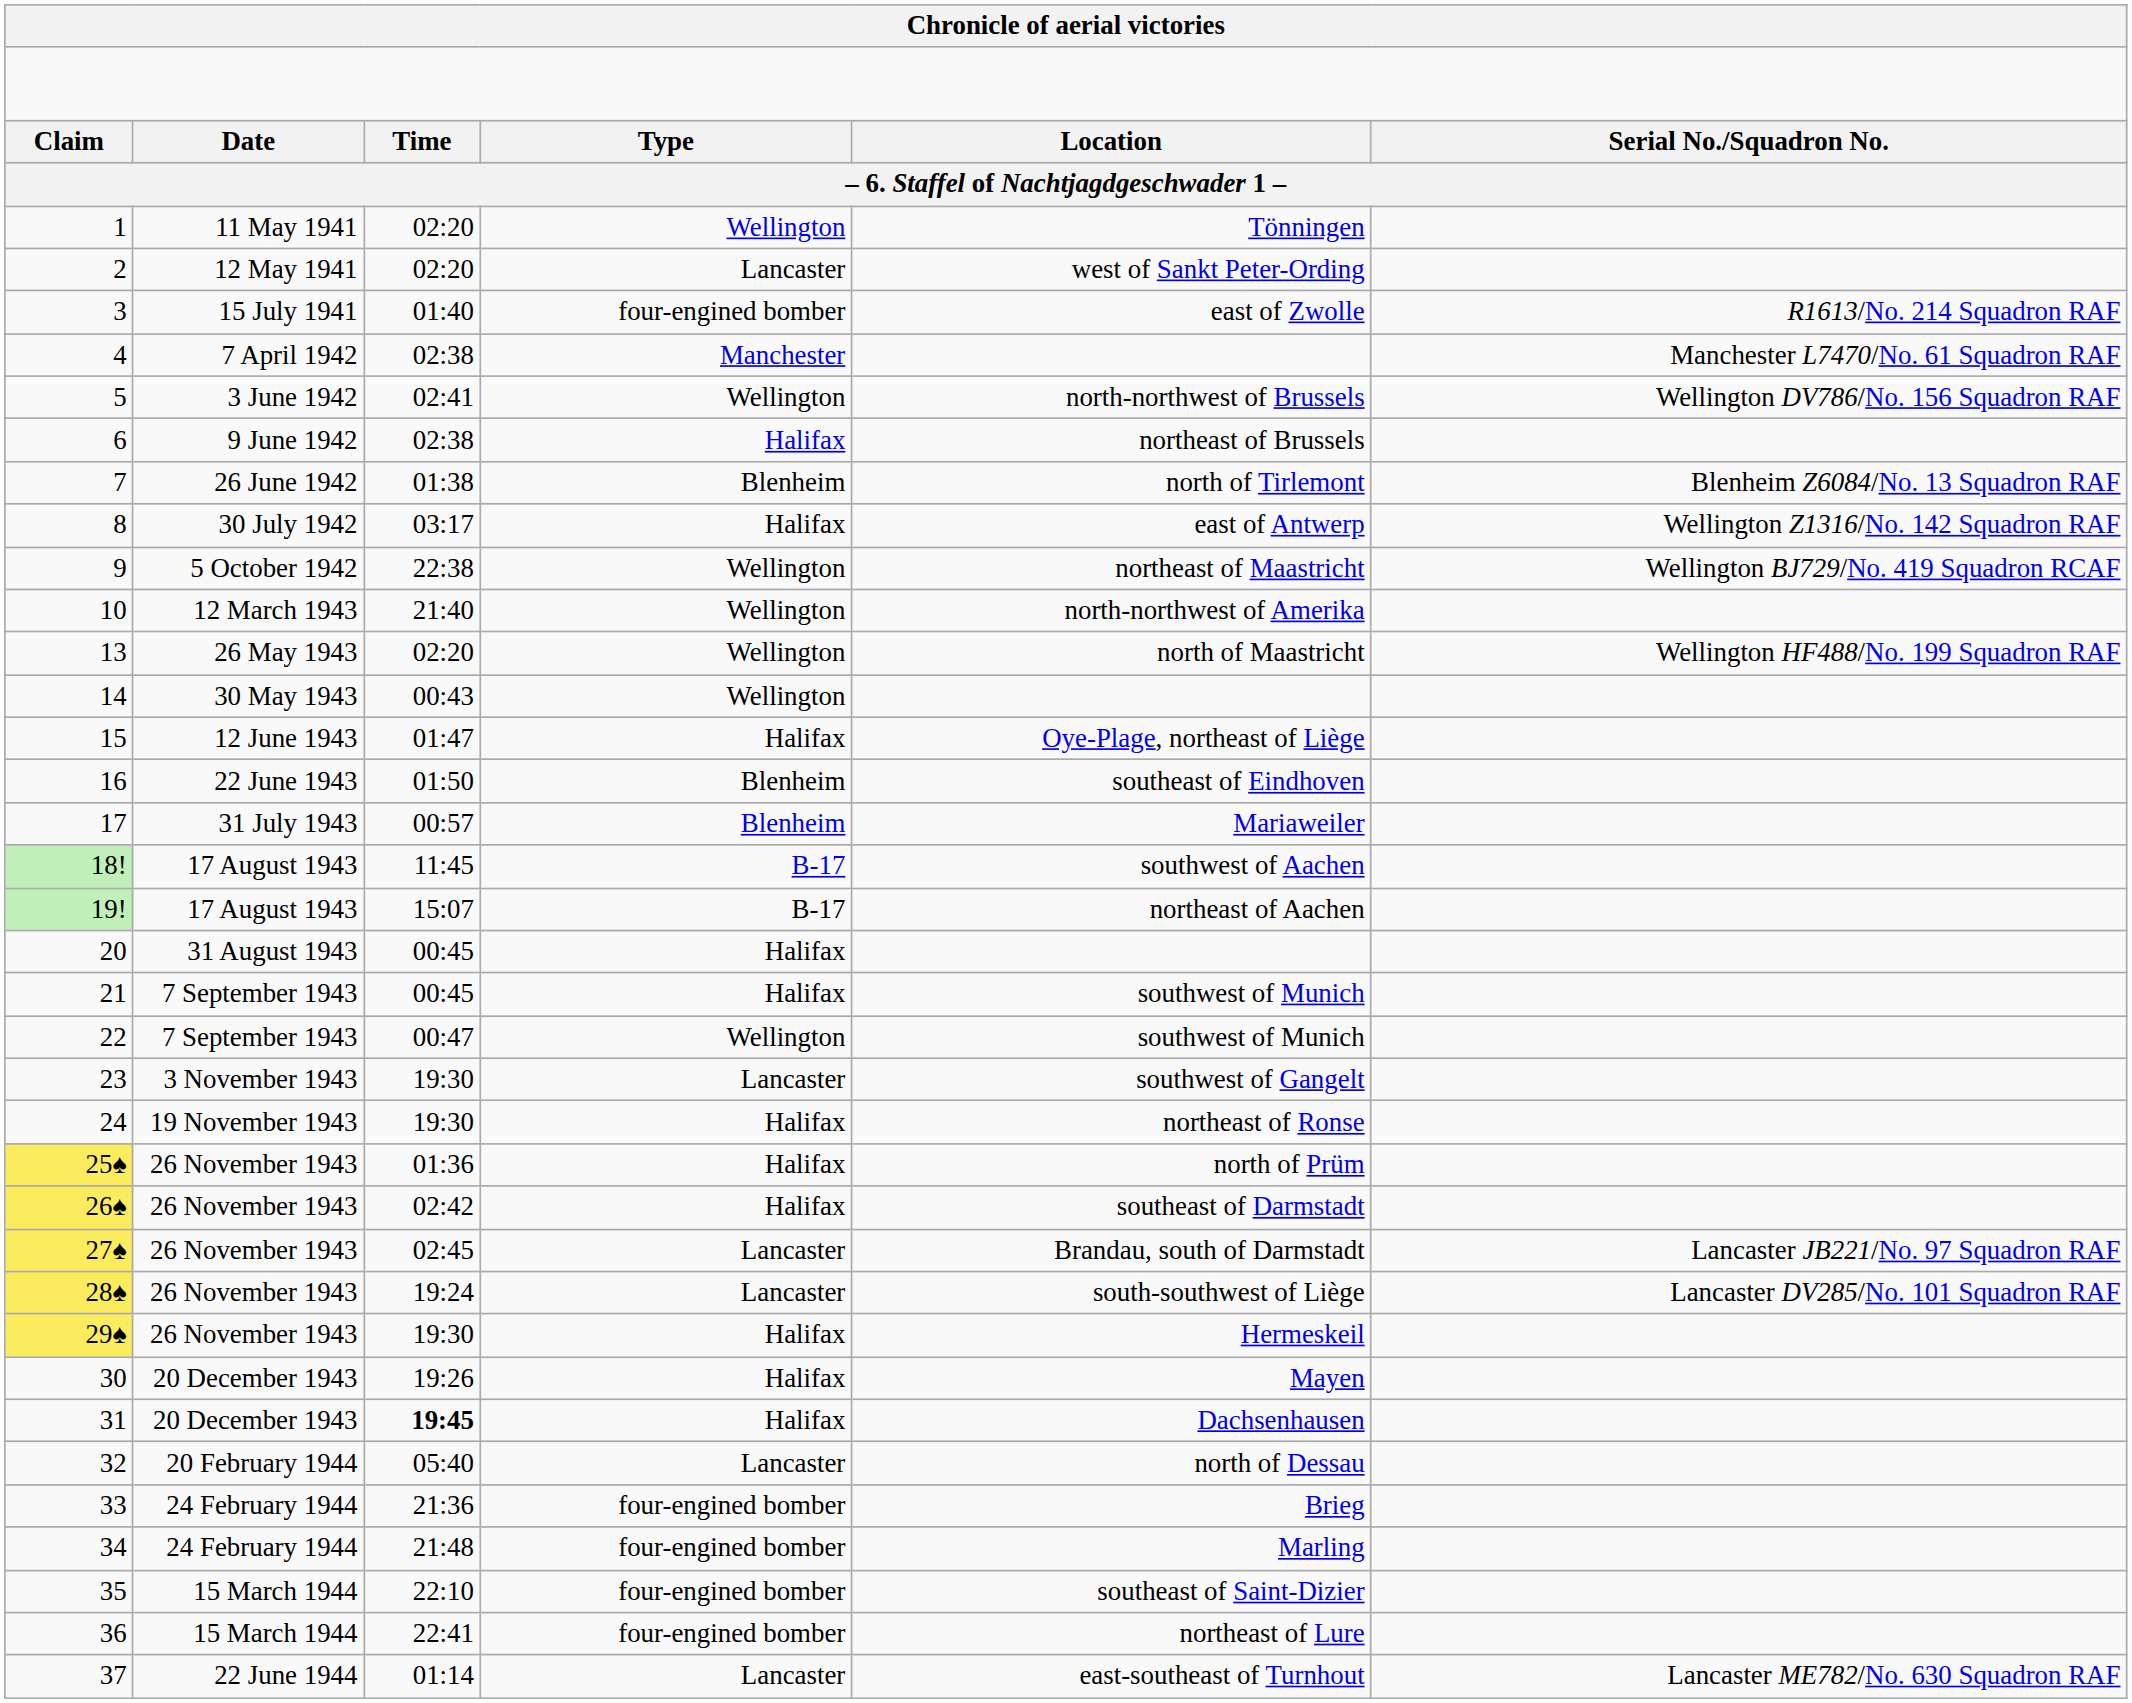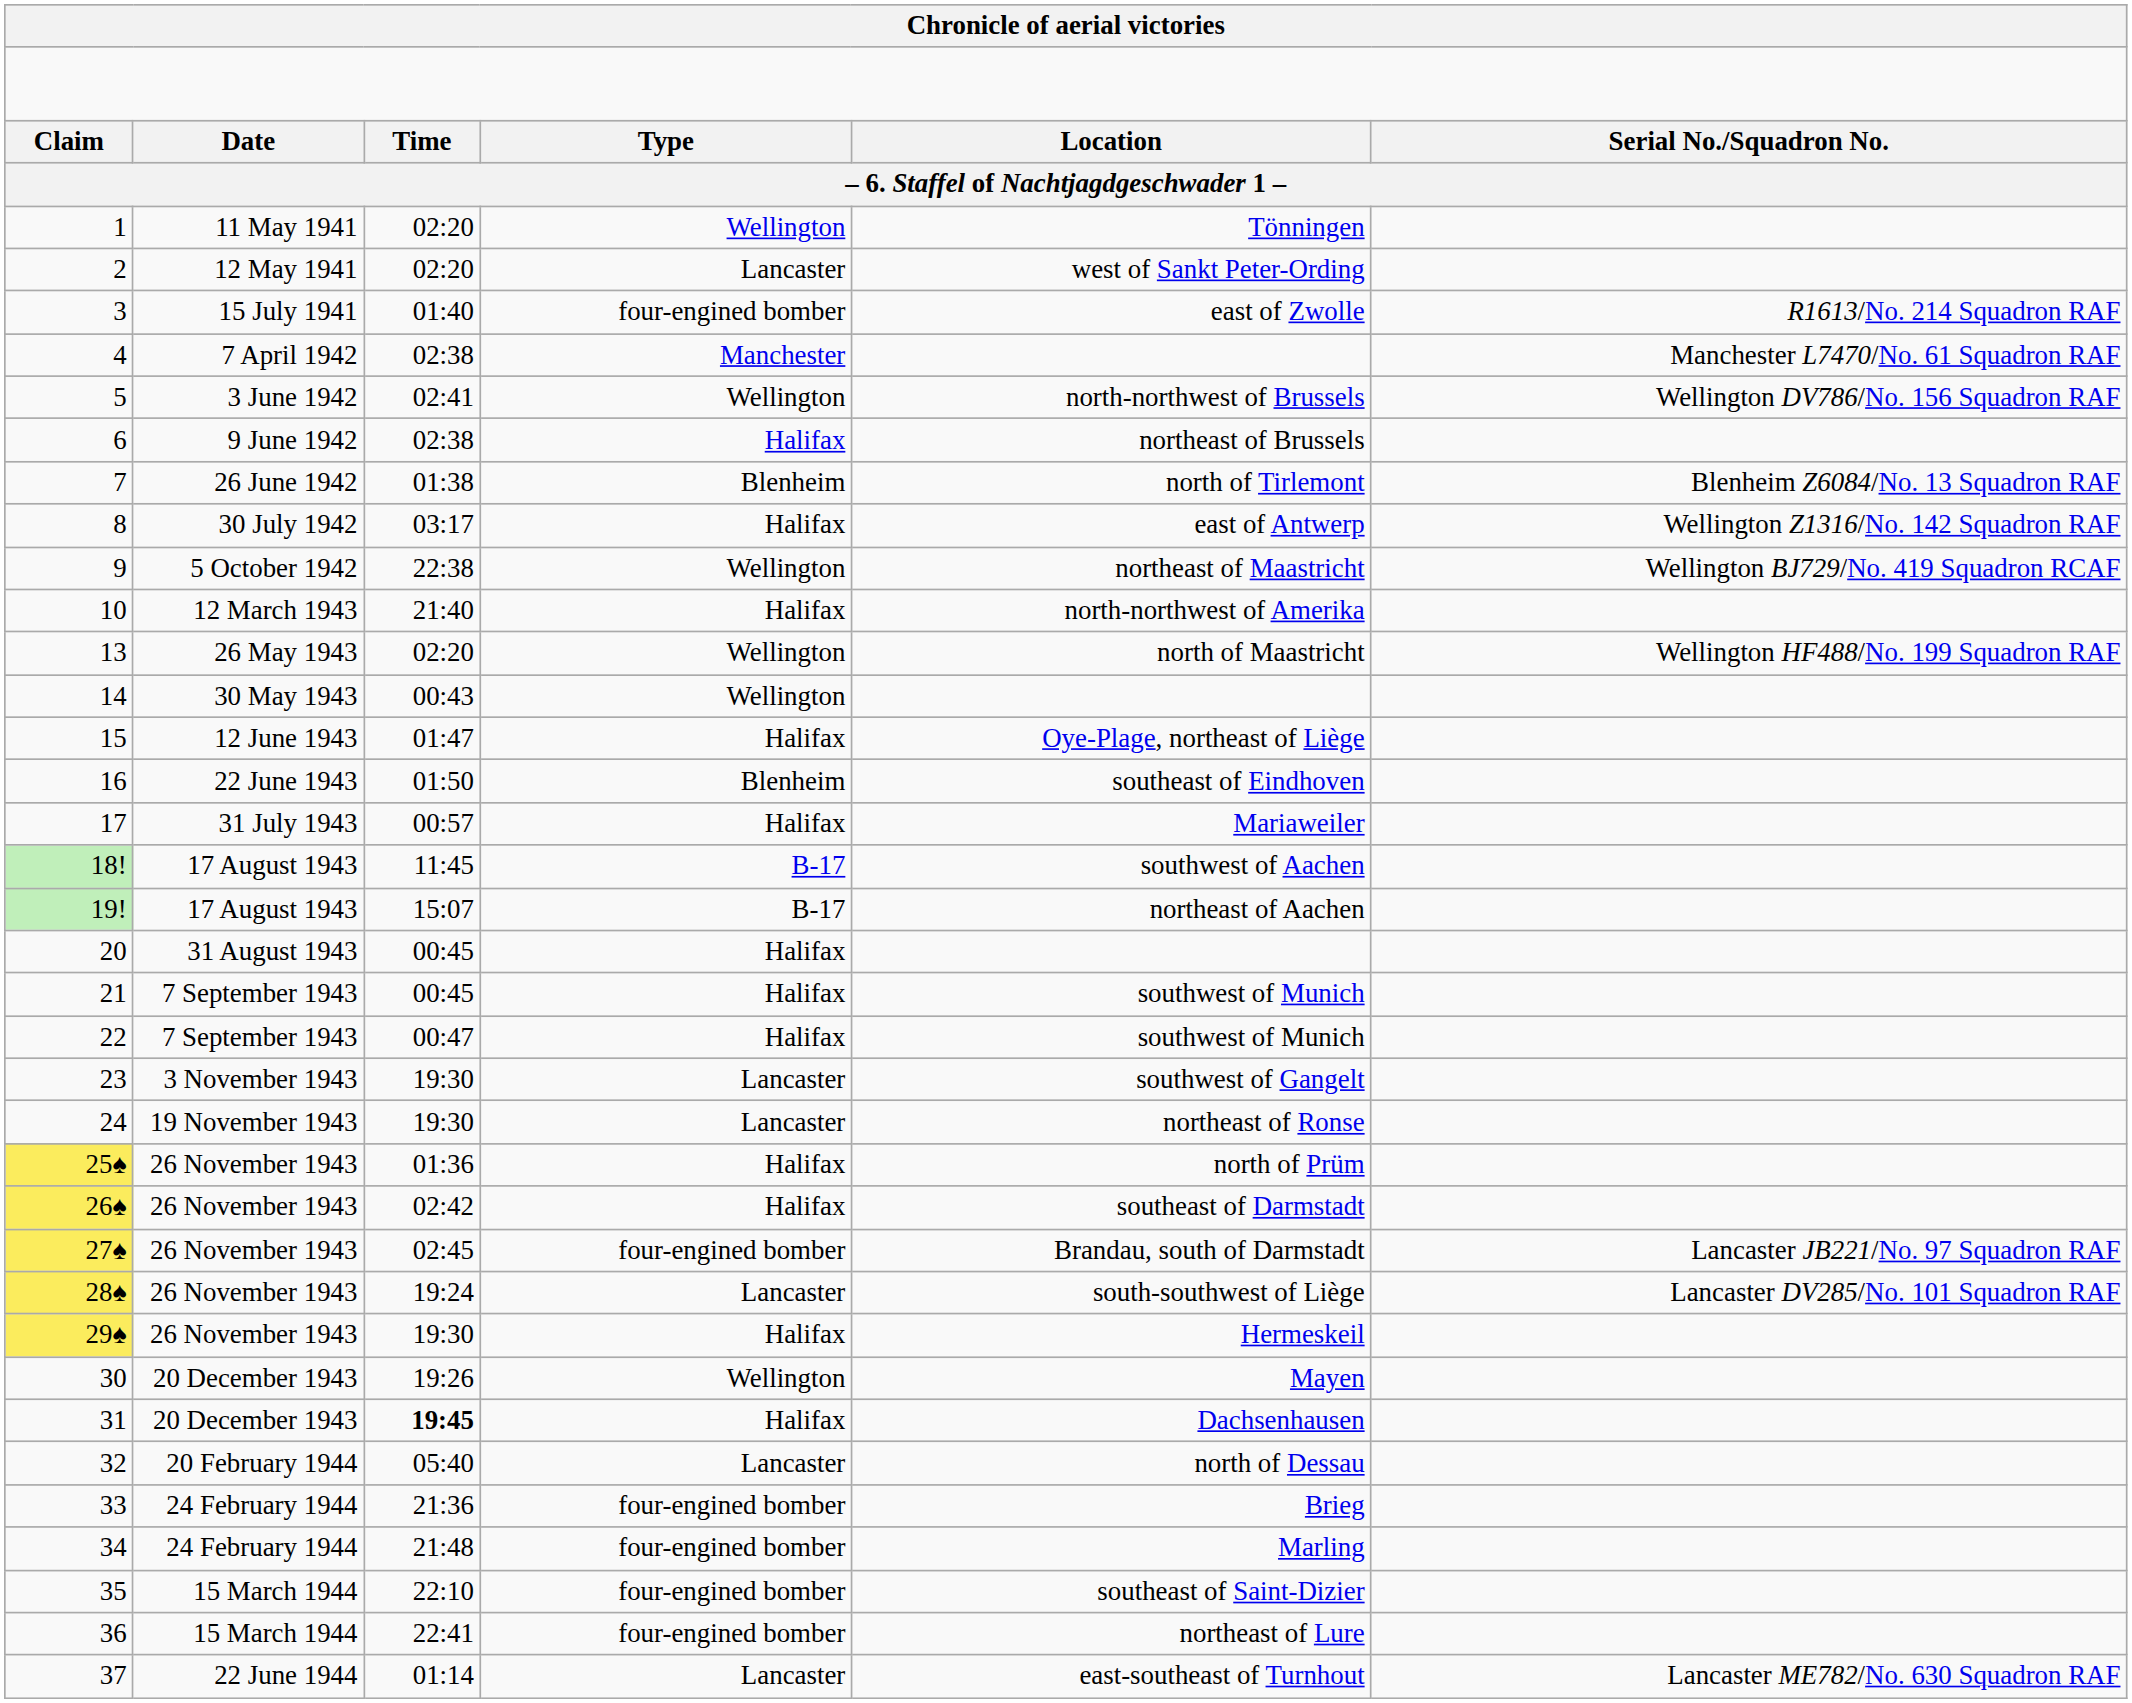(786, 610) Wellington -> (805, 610) Halifax
(793, 823) Blenheim -> (805, 823) Halifax
(786, 1036) Wellington -> (805, 1036) Halifax
(805, 1121) Halifax -> (793, 1121) Lancaster
(793, 1249) Lancaster -> (732, 1249) four-engined bomber
(805, 1377) Halifax -> (786, 1377) Wellington
